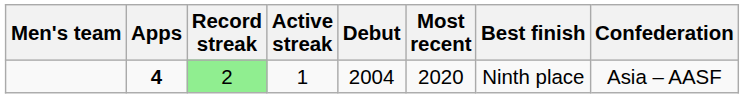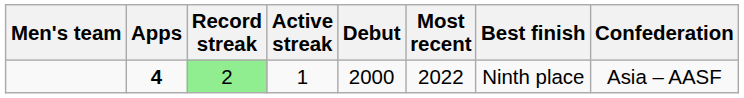(372, 76) 2004 -> (372, 76) 2000
(441, 76) 2020 -> (441, 76) 2022
